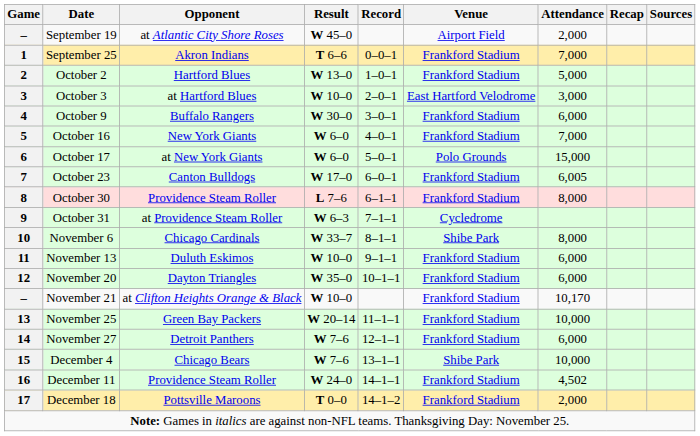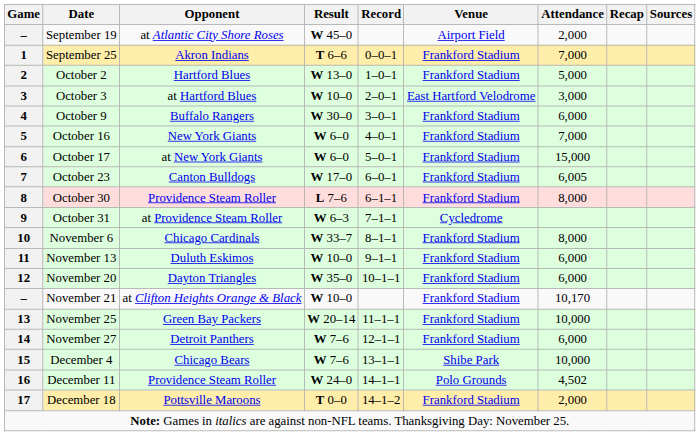(471, 156) Polo Grounds -> (471, 156) Frankford Stadium
(471, 237) Shibe Park -> (471, 237) Frankford Stadium
(471, 380) Frankford Stadium -> (471, 380) Polo Grounds
